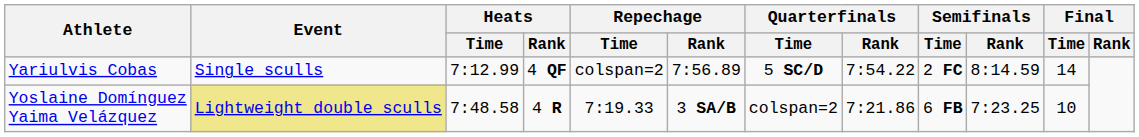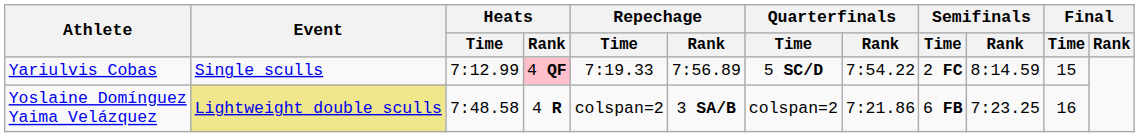(547, 71) no background -> (547, 71) pink background
(619, 71) colspan=2 -> (619, 71) 7:19.33
(1066, 71) 14 -> (1066, 71) 15
(619, 108) 7:19.33 -> (619, 108) colspan=2
(1066, 108) 10 -> (1066, 108) 16
